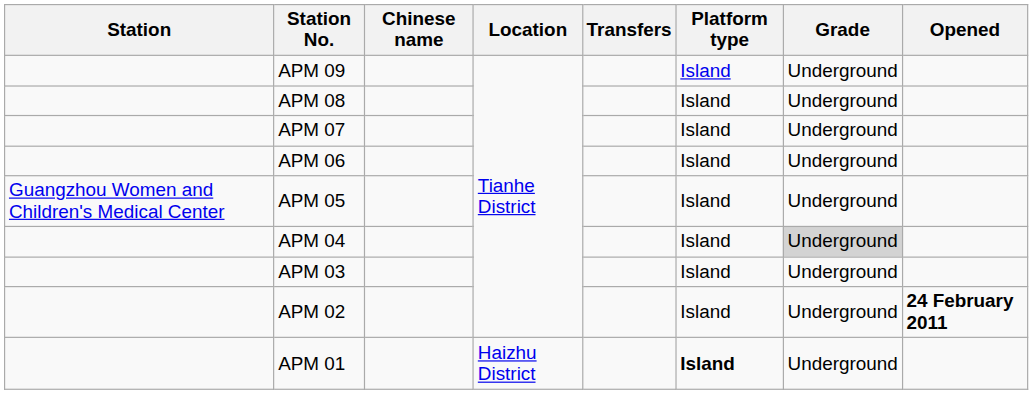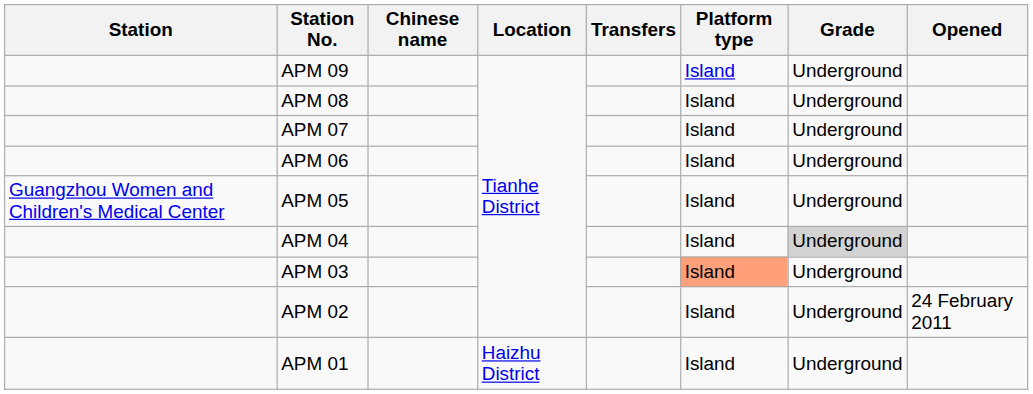(706, 271) no background -> (710, 271) lightsalmon background
(960, 312) bold -> (962, 312) normal
(708, 363) bold -> (710, 363) normal
